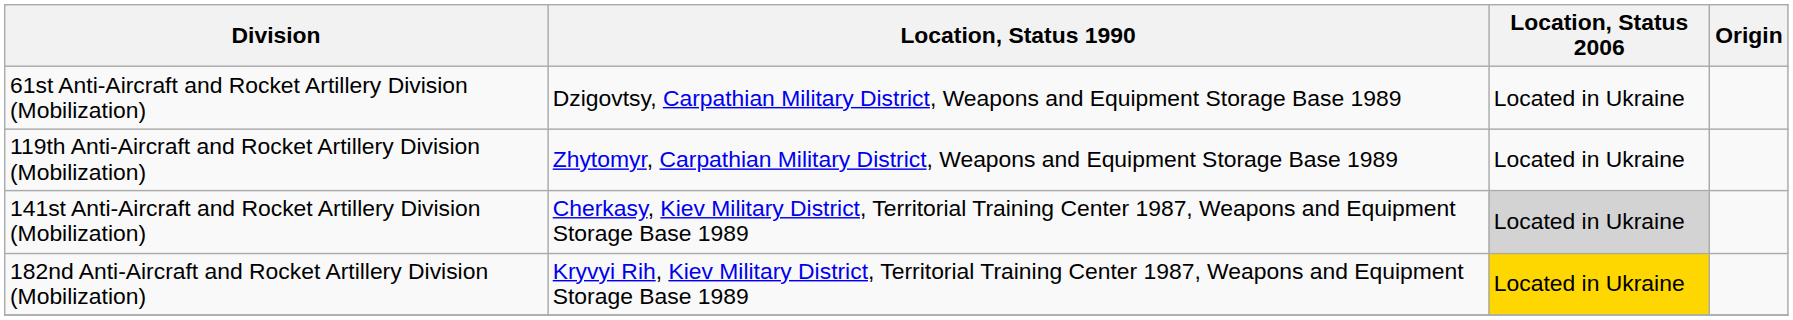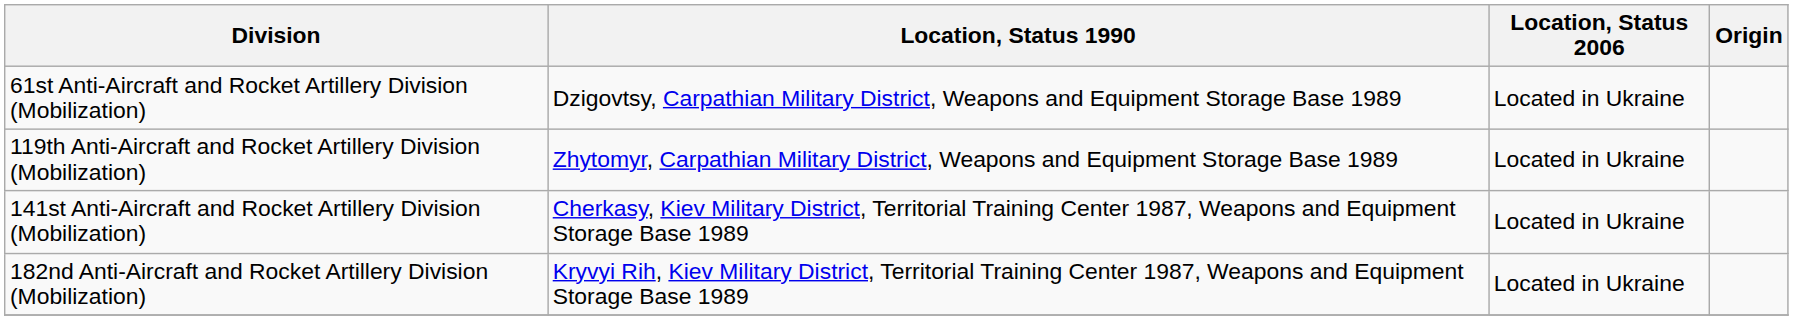(1589, 221) lightgrey background -> (1589, 221) no background
(1589, 283) gold background -> (1589, 283) no background
